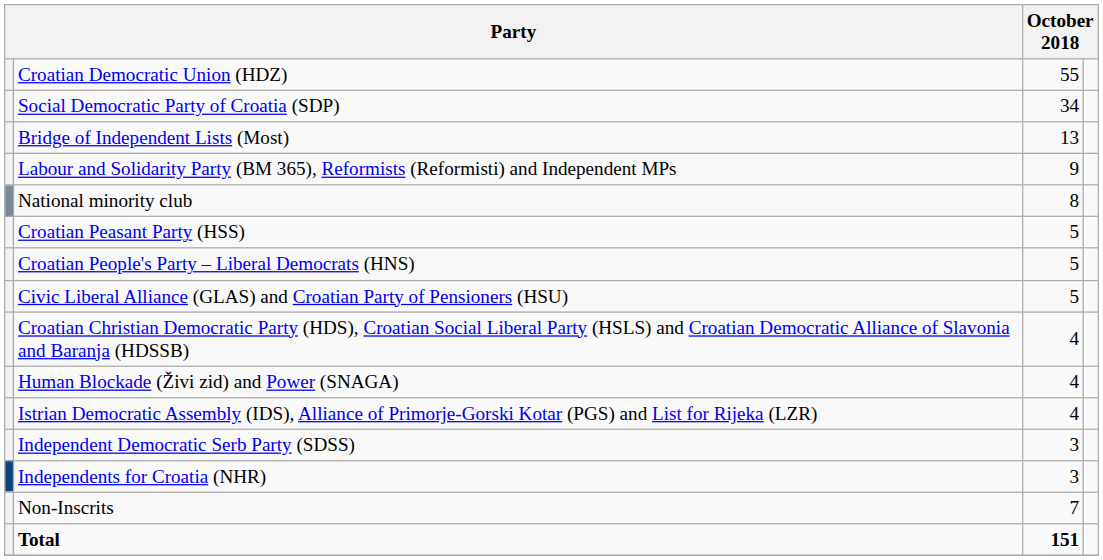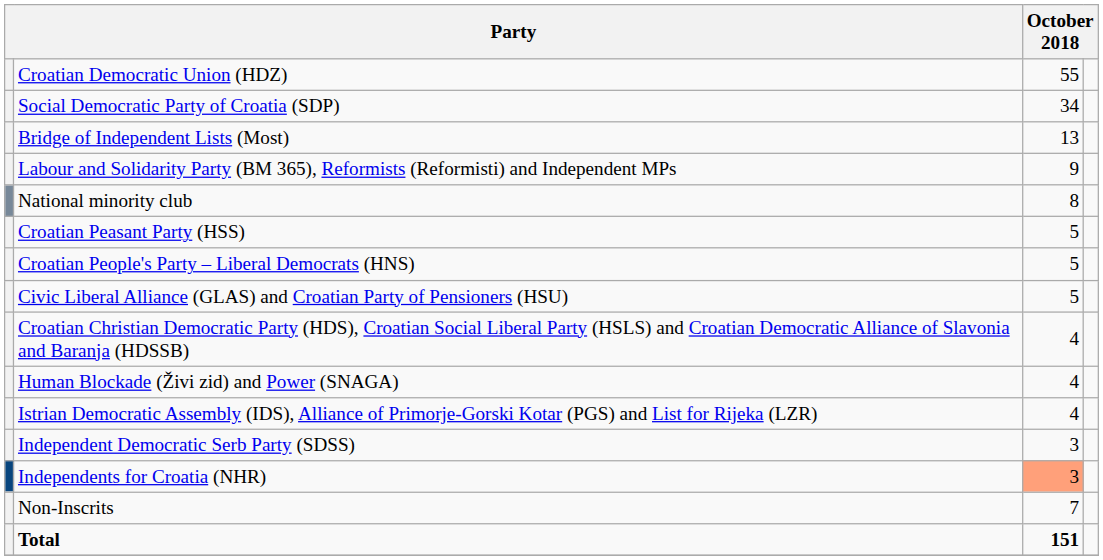(1074, 476) no background -> (1074, 476) lightsalmon background
